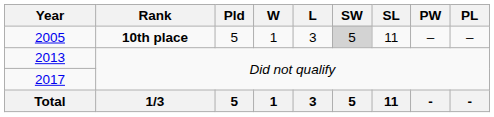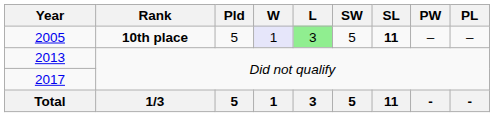(273, 37) no background -> (273, 37) lavender background
(313, 37) no background -> (313, 37) lightgreen background
(352, 37) lightgrey background -> (352, 37) no background
(391, 37) normal -> (391, 37) bold
